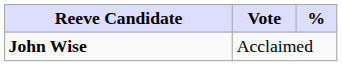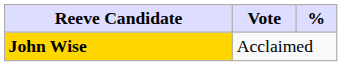(48, 46) no background -> (48, 46) gold background
